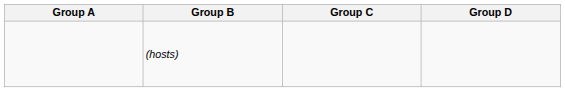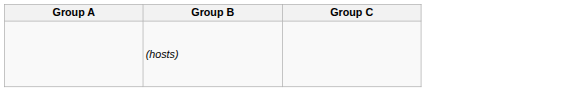- column: (491, 13)
